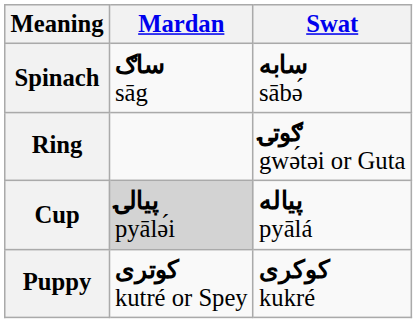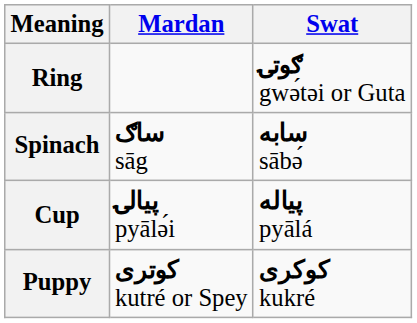rows swapped: (57, 146) <-> (57, 77)
(145, 215) lightgrey background -> (145, 215) no background
